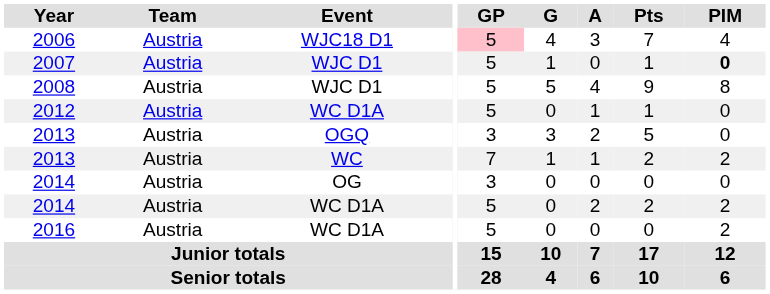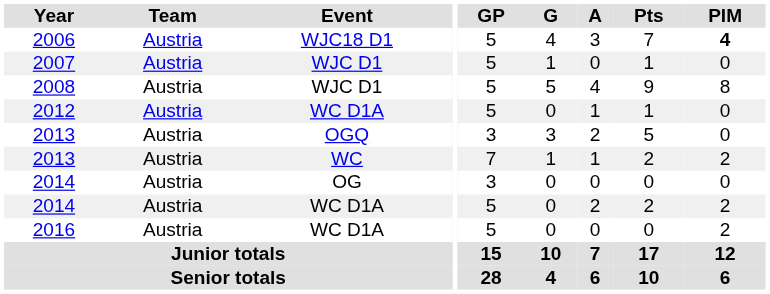(491, 39) pink background -> (491, 39) no background
(725, 39) normal -> (725, 39) bold
(725, 63) bold -> (725, 63) normal
